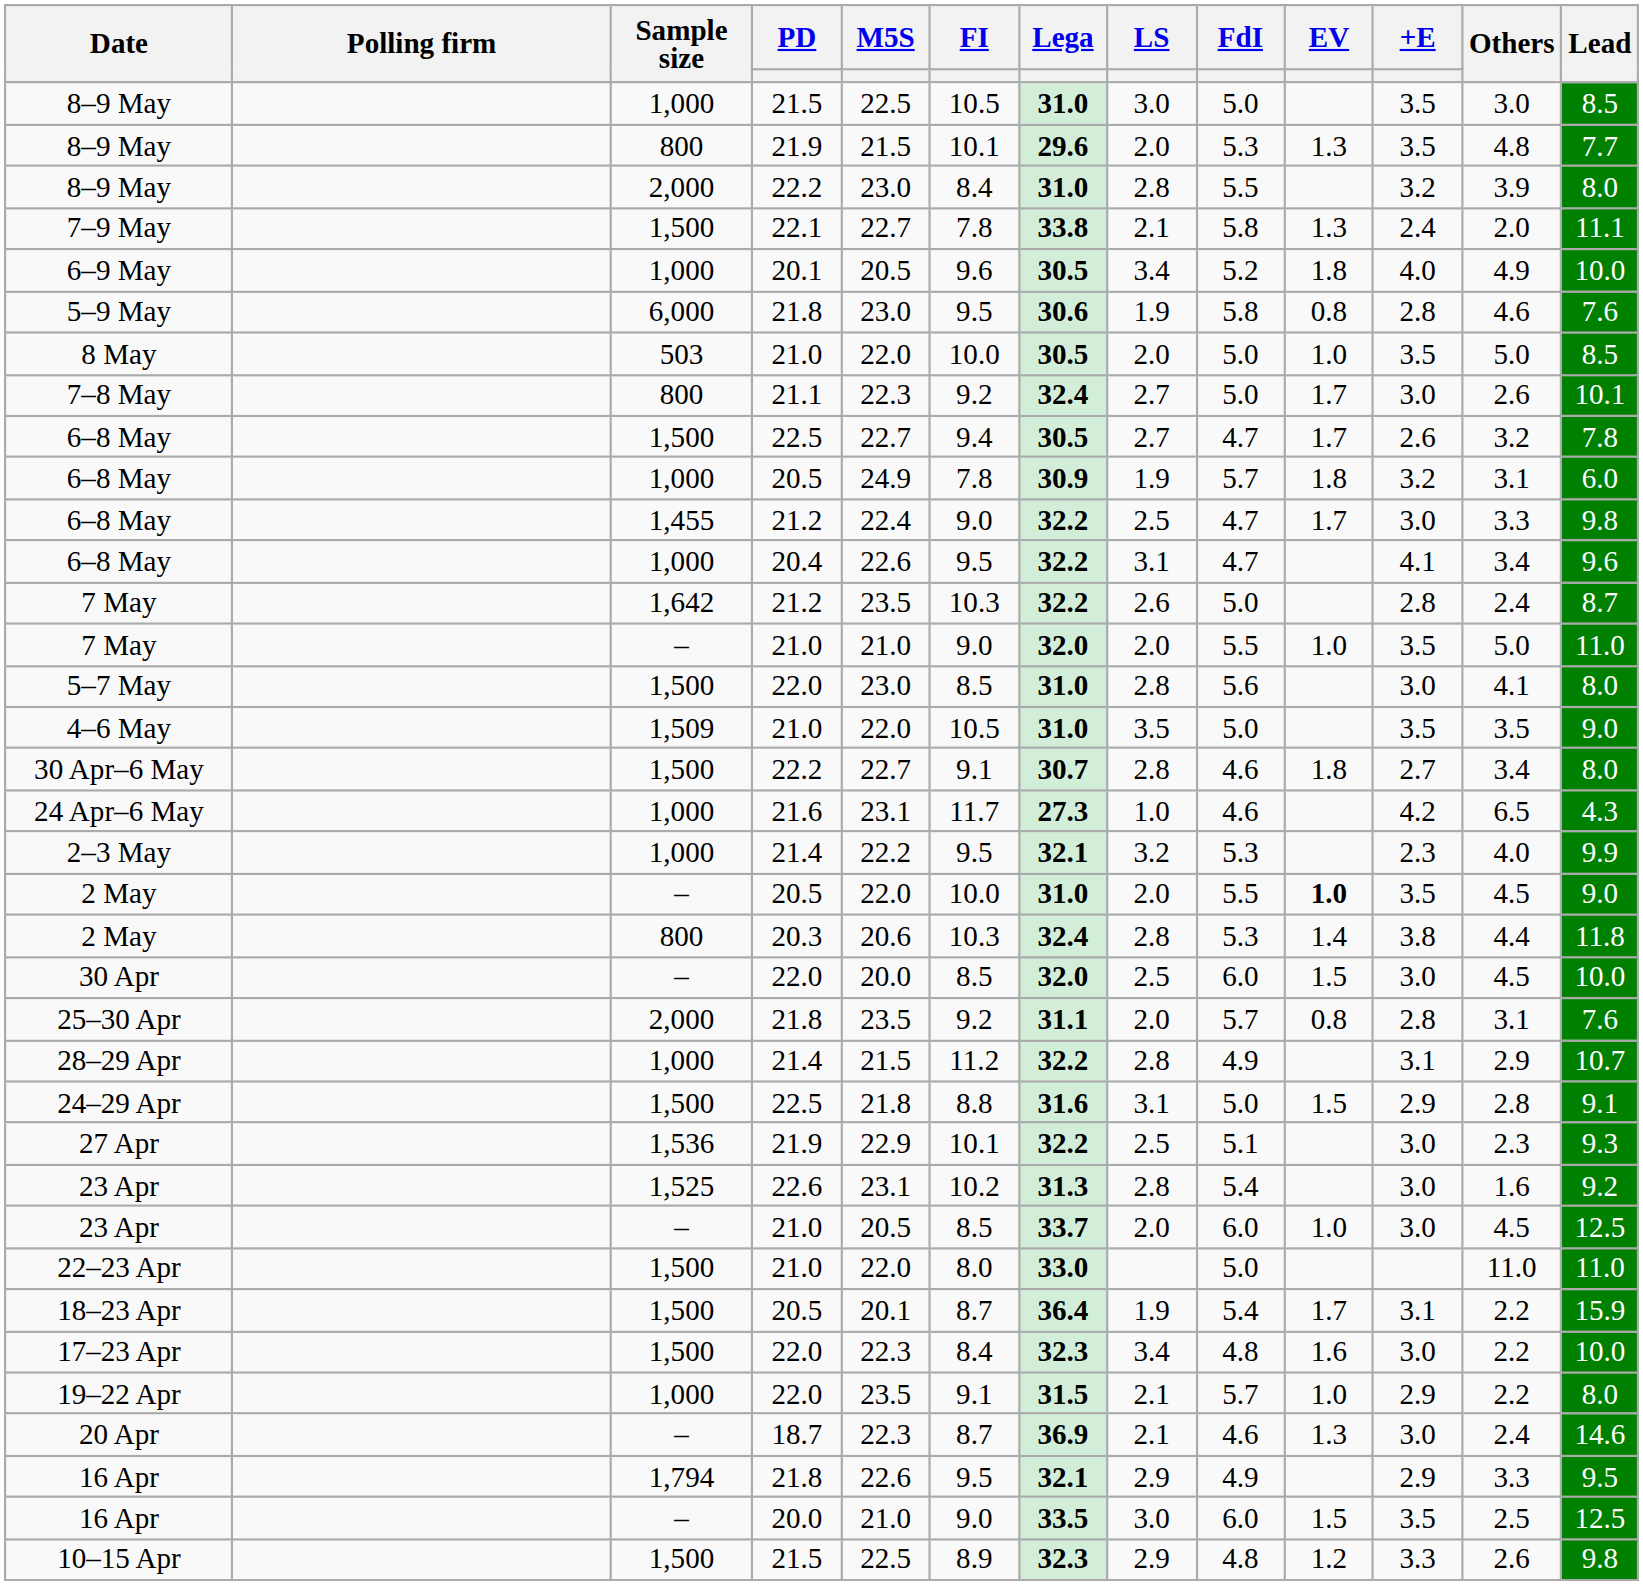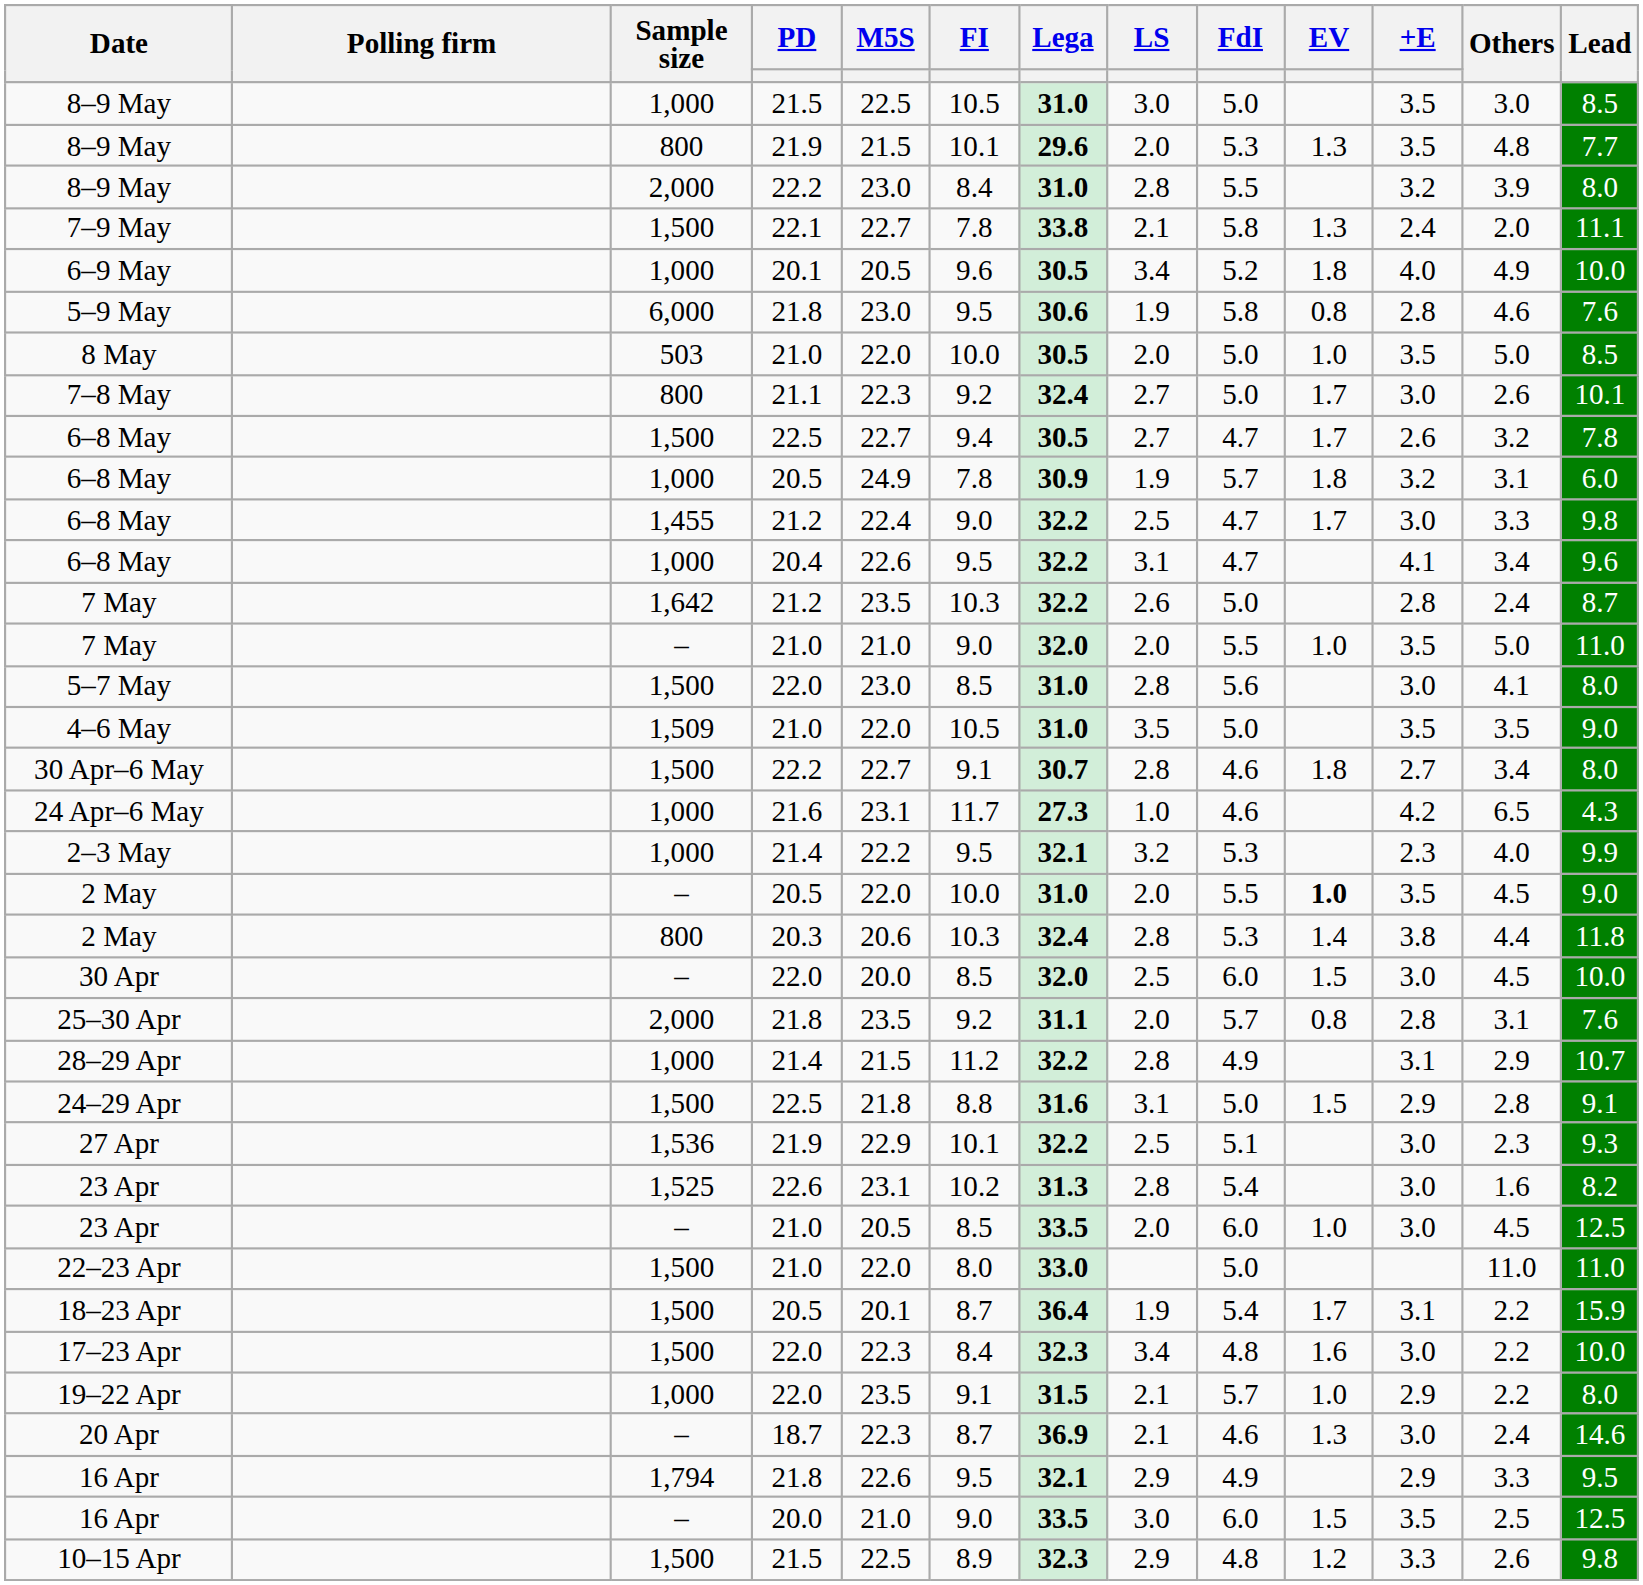(1600, 1185) 9.2 -> (1600, 1185) 8.2
(1063, 1227) 33.7 -> (1063, 1227) 33.5
